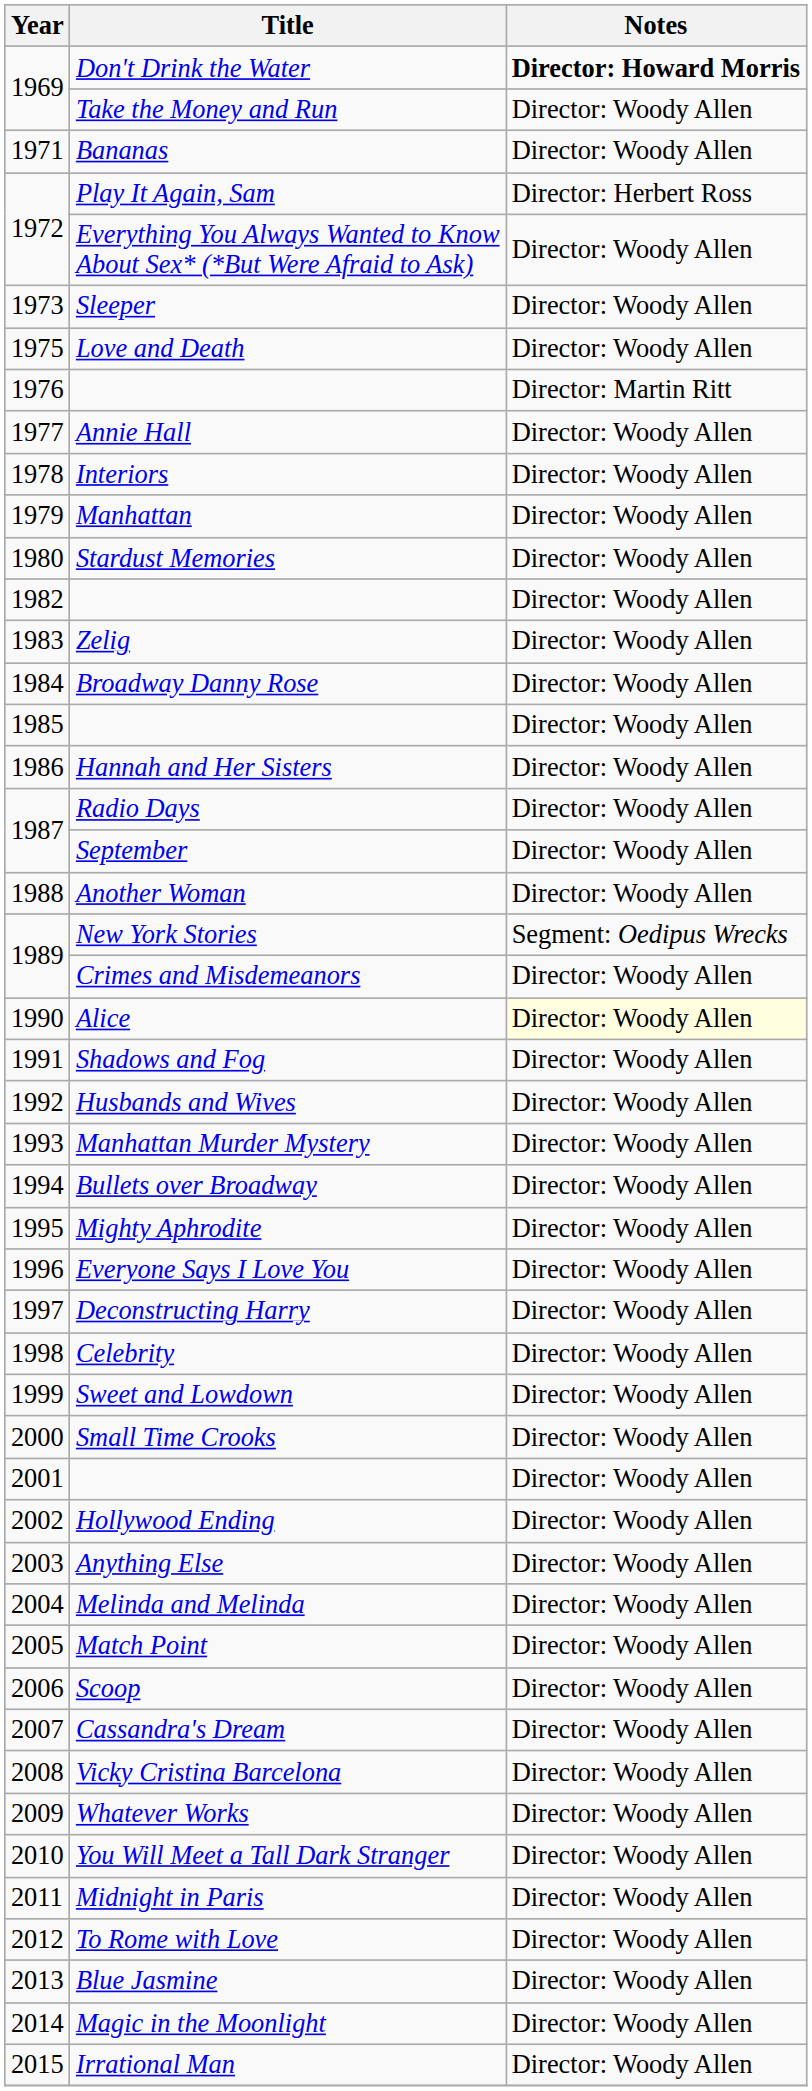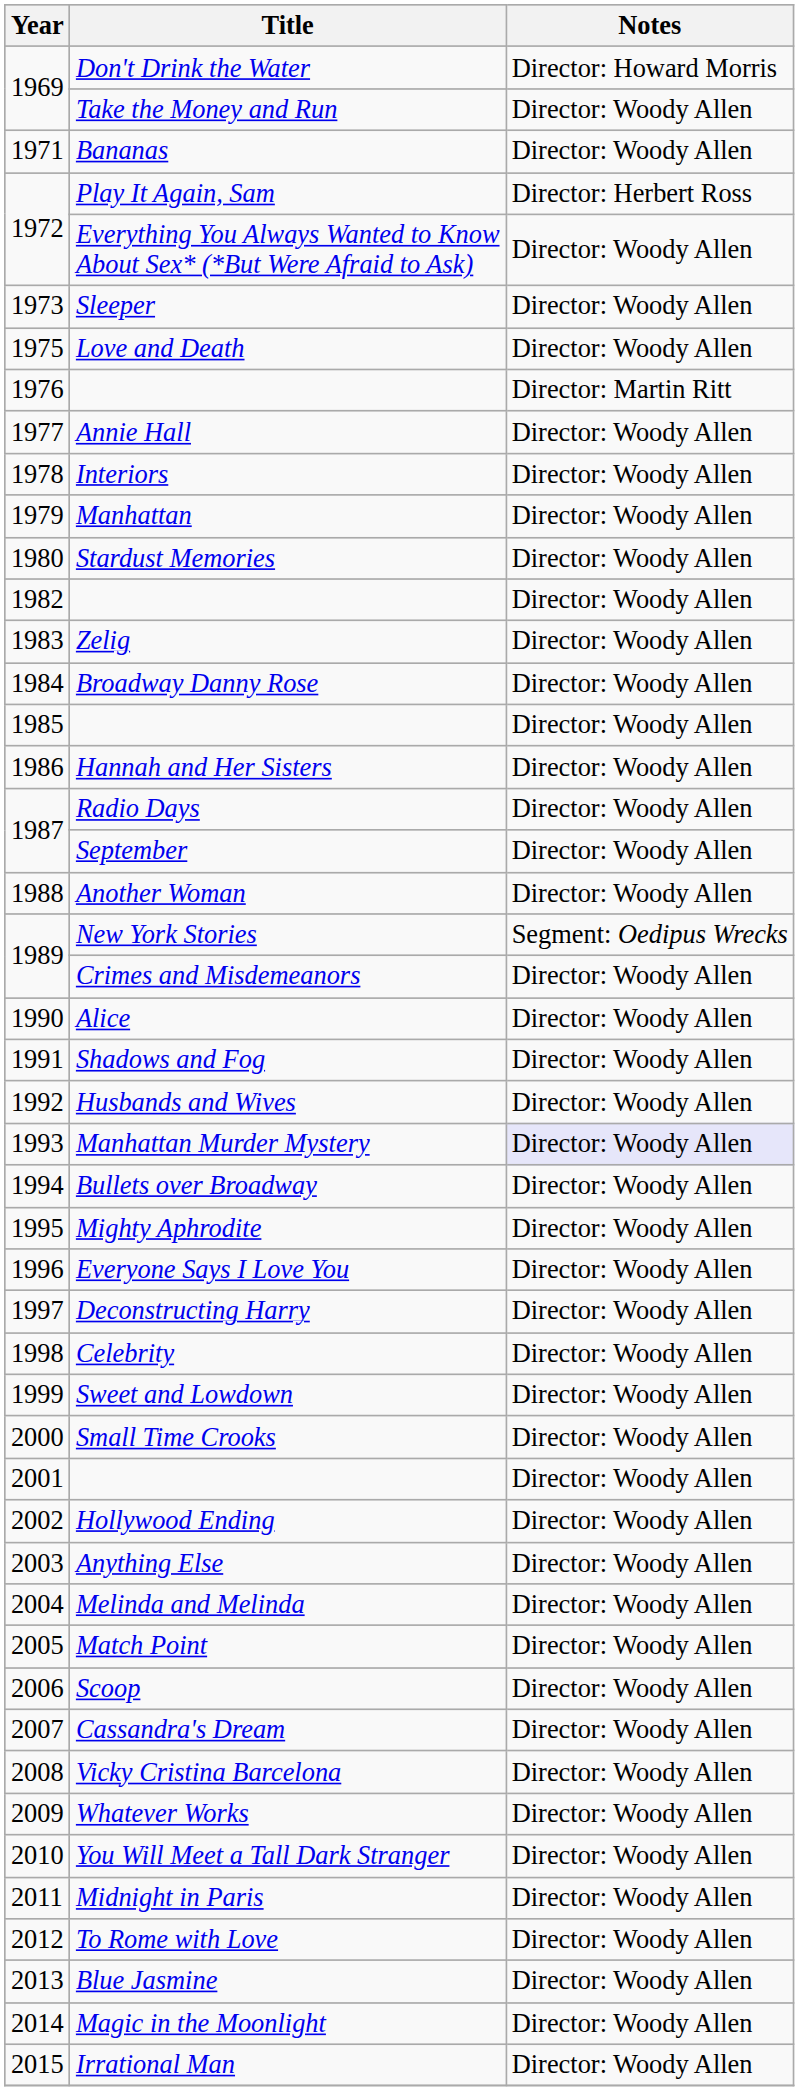(656, 67) bold -> (644, 67) normal
(632, 1018) lightyellow background -> (632, 1018) no background
(632, 1143) no background -> (632, 1143) lavender background
